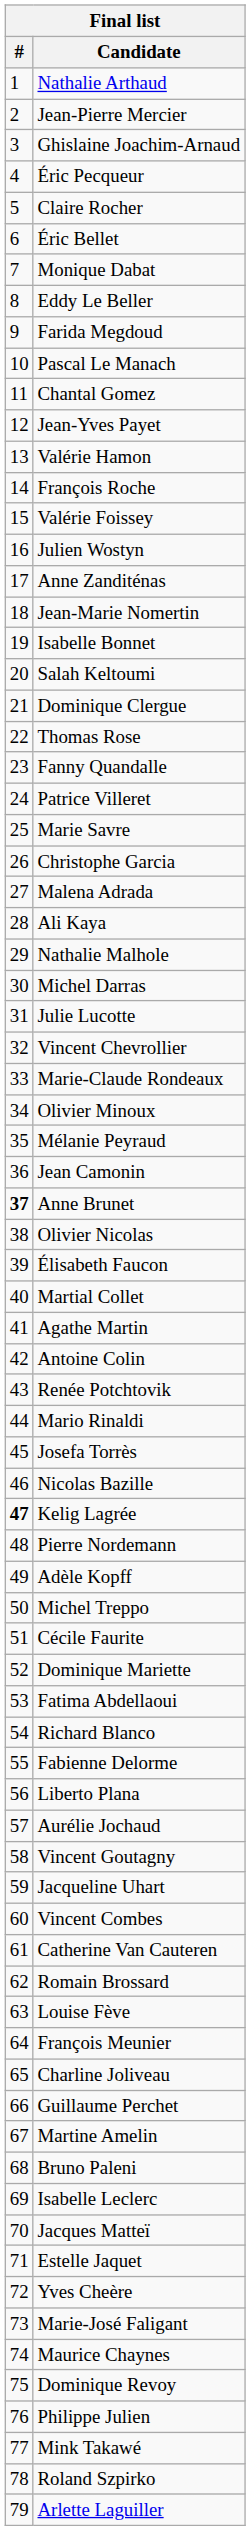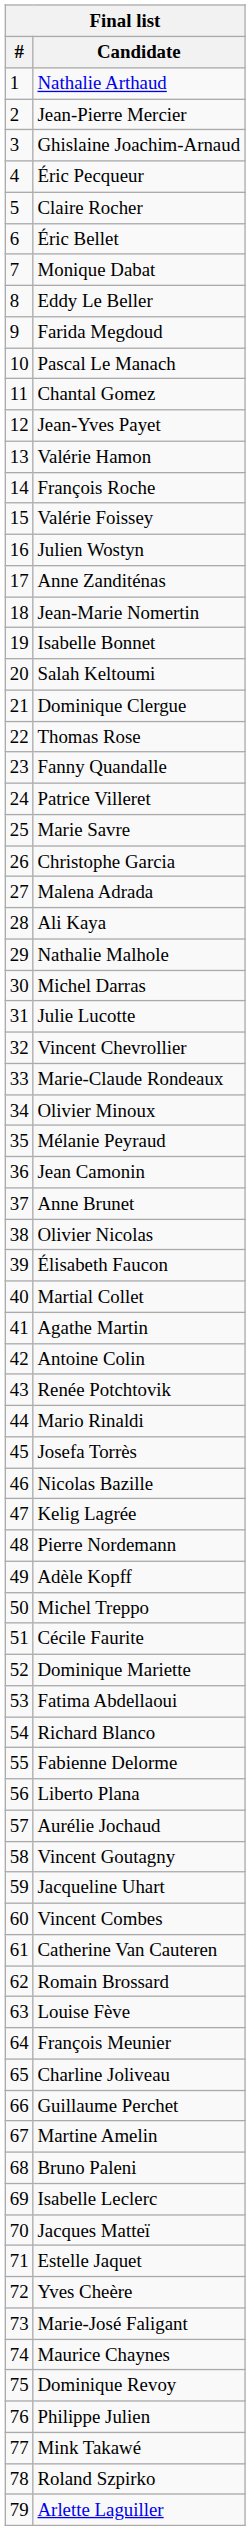(19, 1203) bold -> (19, 1203) normal
(19, 1514) bold -> (19, 1514) normal
